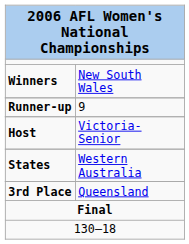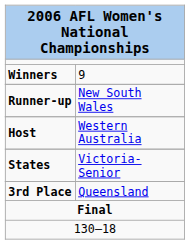(110, 81) New South Wales -> (82, 74) 9
(82, 107) 9 -> (110, 100) New South Wales
(110, 133) Victoria-Senior -> (110, 133) Western Australia
(110, 165) Western Australia -> (110, 165) Victoria-Senior
